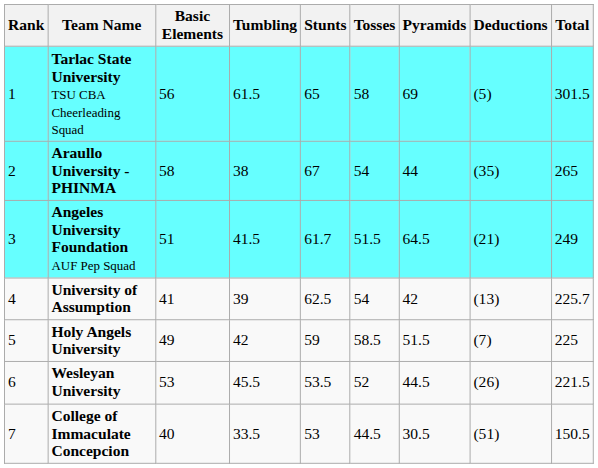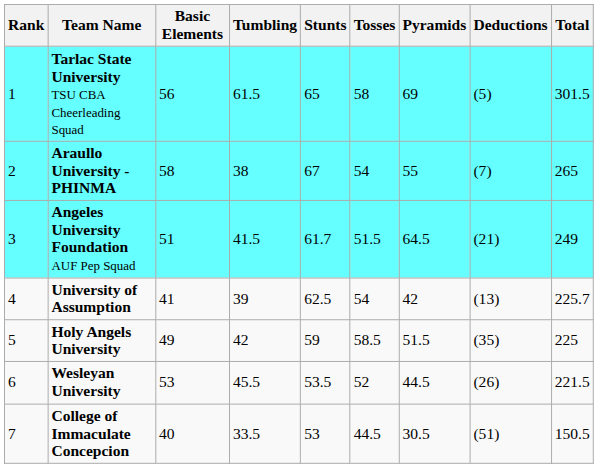(410, 170) 44 -> (410, 170) 55
(486, 170) (35) -> (482, 170) (7)
(482, 340) (7) -> (486, 340) (35)
